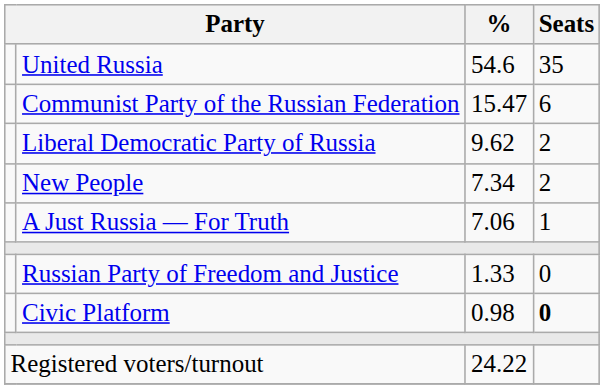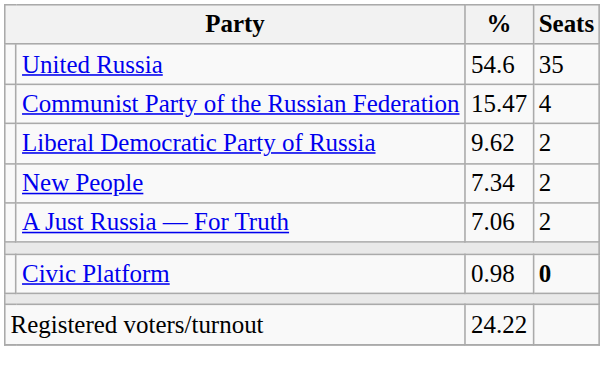(545, 103) 6 -> (545, 103) 4
(545, 222) 1 -> (545, 222) 2
- row: (210, 273)
